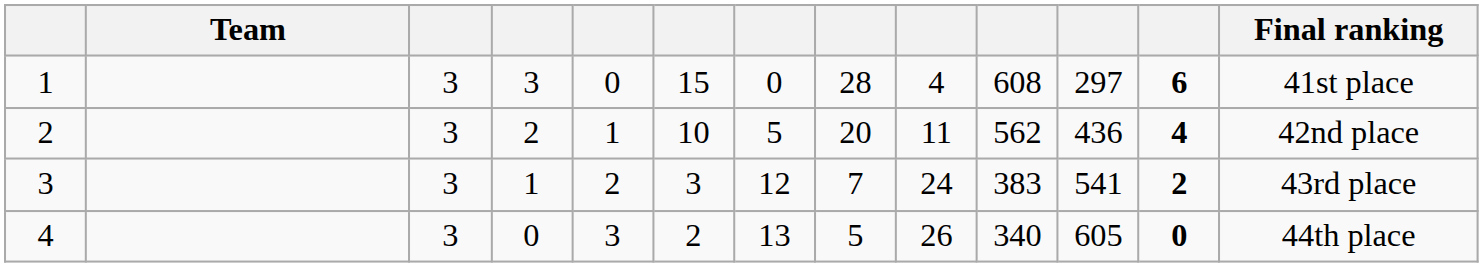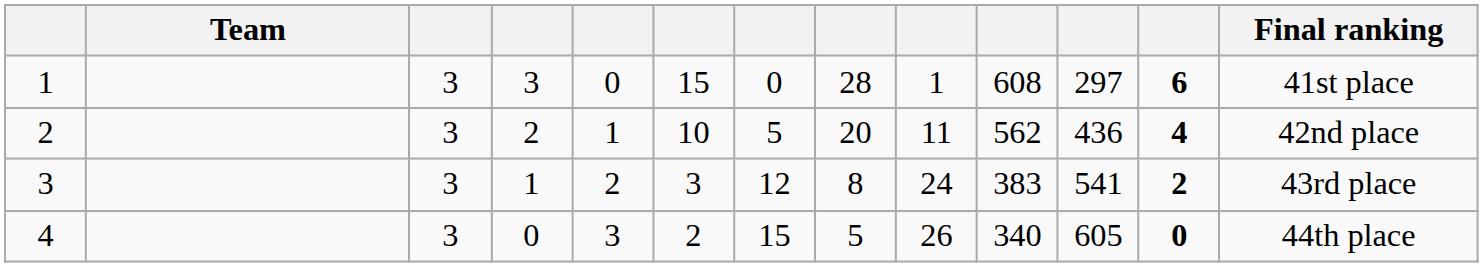(936, 81) 4 -> (936, 81) 1
(855, 183) 7 -> (855, 183) 8
(774, 235) 13 -> (774, 235) 15
